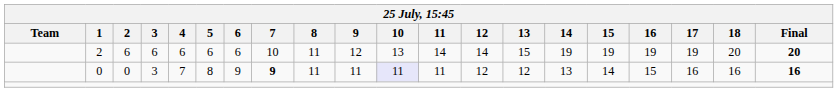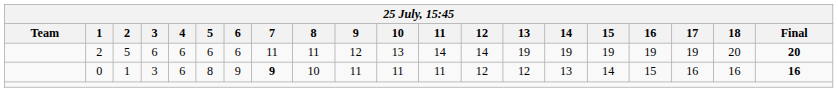(127, 52) 6 -> (127, 52) 5
(273, 52) 10 -> (272, 52) 11
(524, 52) 15 -> (524, 52) 19
(127, 71) 0 -> (127, 71) 1
(182, 71) 7 -> (182, 71) 6
(314, 71) 11 -> (314, 71) 10
(398, 71) lavender background -> (398, 71) no background
